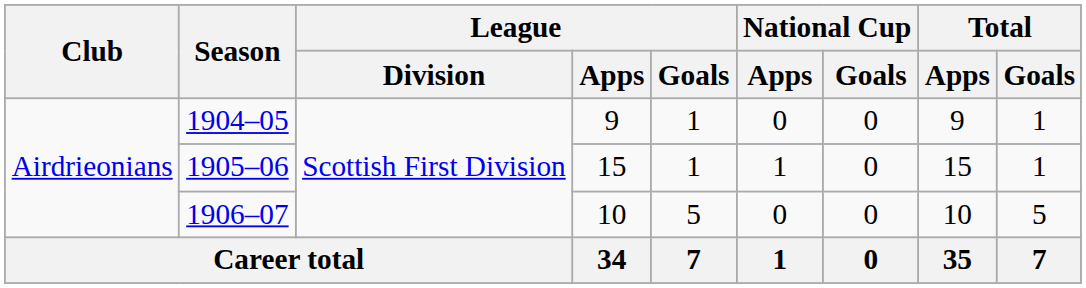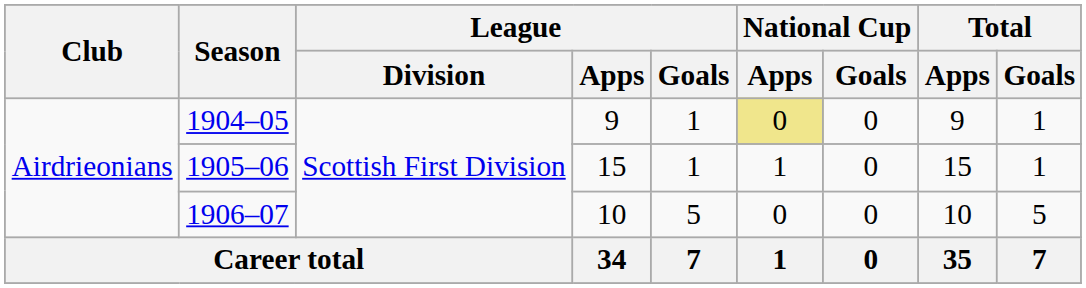(780, 120) no background -> (780, 120) khaki background
